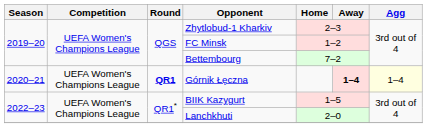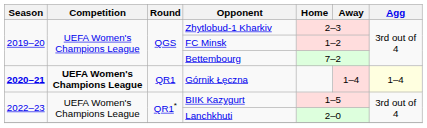(26, 79) normal -> (26, 79) bold
(97, 79) normal -> (98, 79) bold
(165, 79) bold -> (165, 79) normal
(351, 79) bold -> (351, 79) normal
